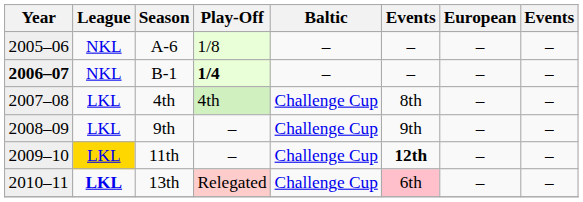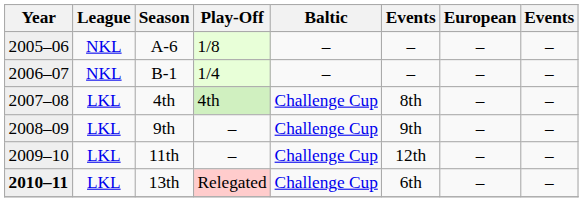(39, 73) bold -> (39, 73) normal
(209, 73) bold -> (209, 73) normal
(104, 155) gold background -> (104, 155) no background
(411, 155) bold -> (411, 155) normal
(38, 182) normal -> (38, 182) bold
(104, 182) bold -> (104, 182) normal
(411, 182) pink background -> (411, 182) no background
